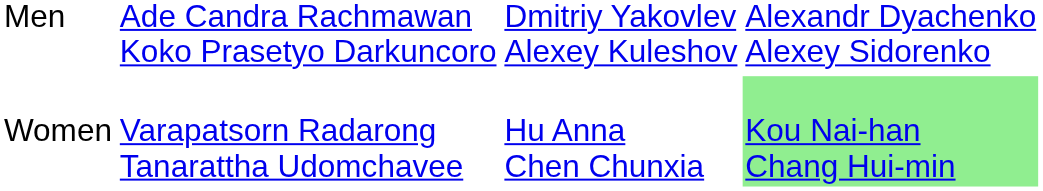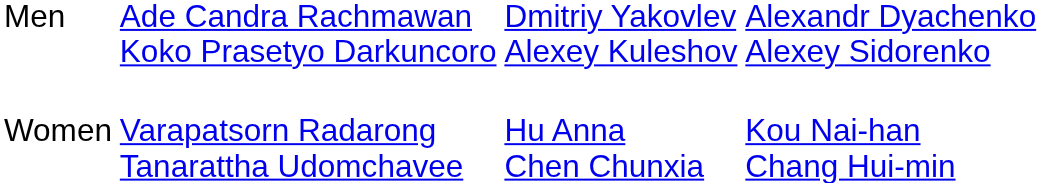(850, 148) lightgreen background -> (850, 148) no background
